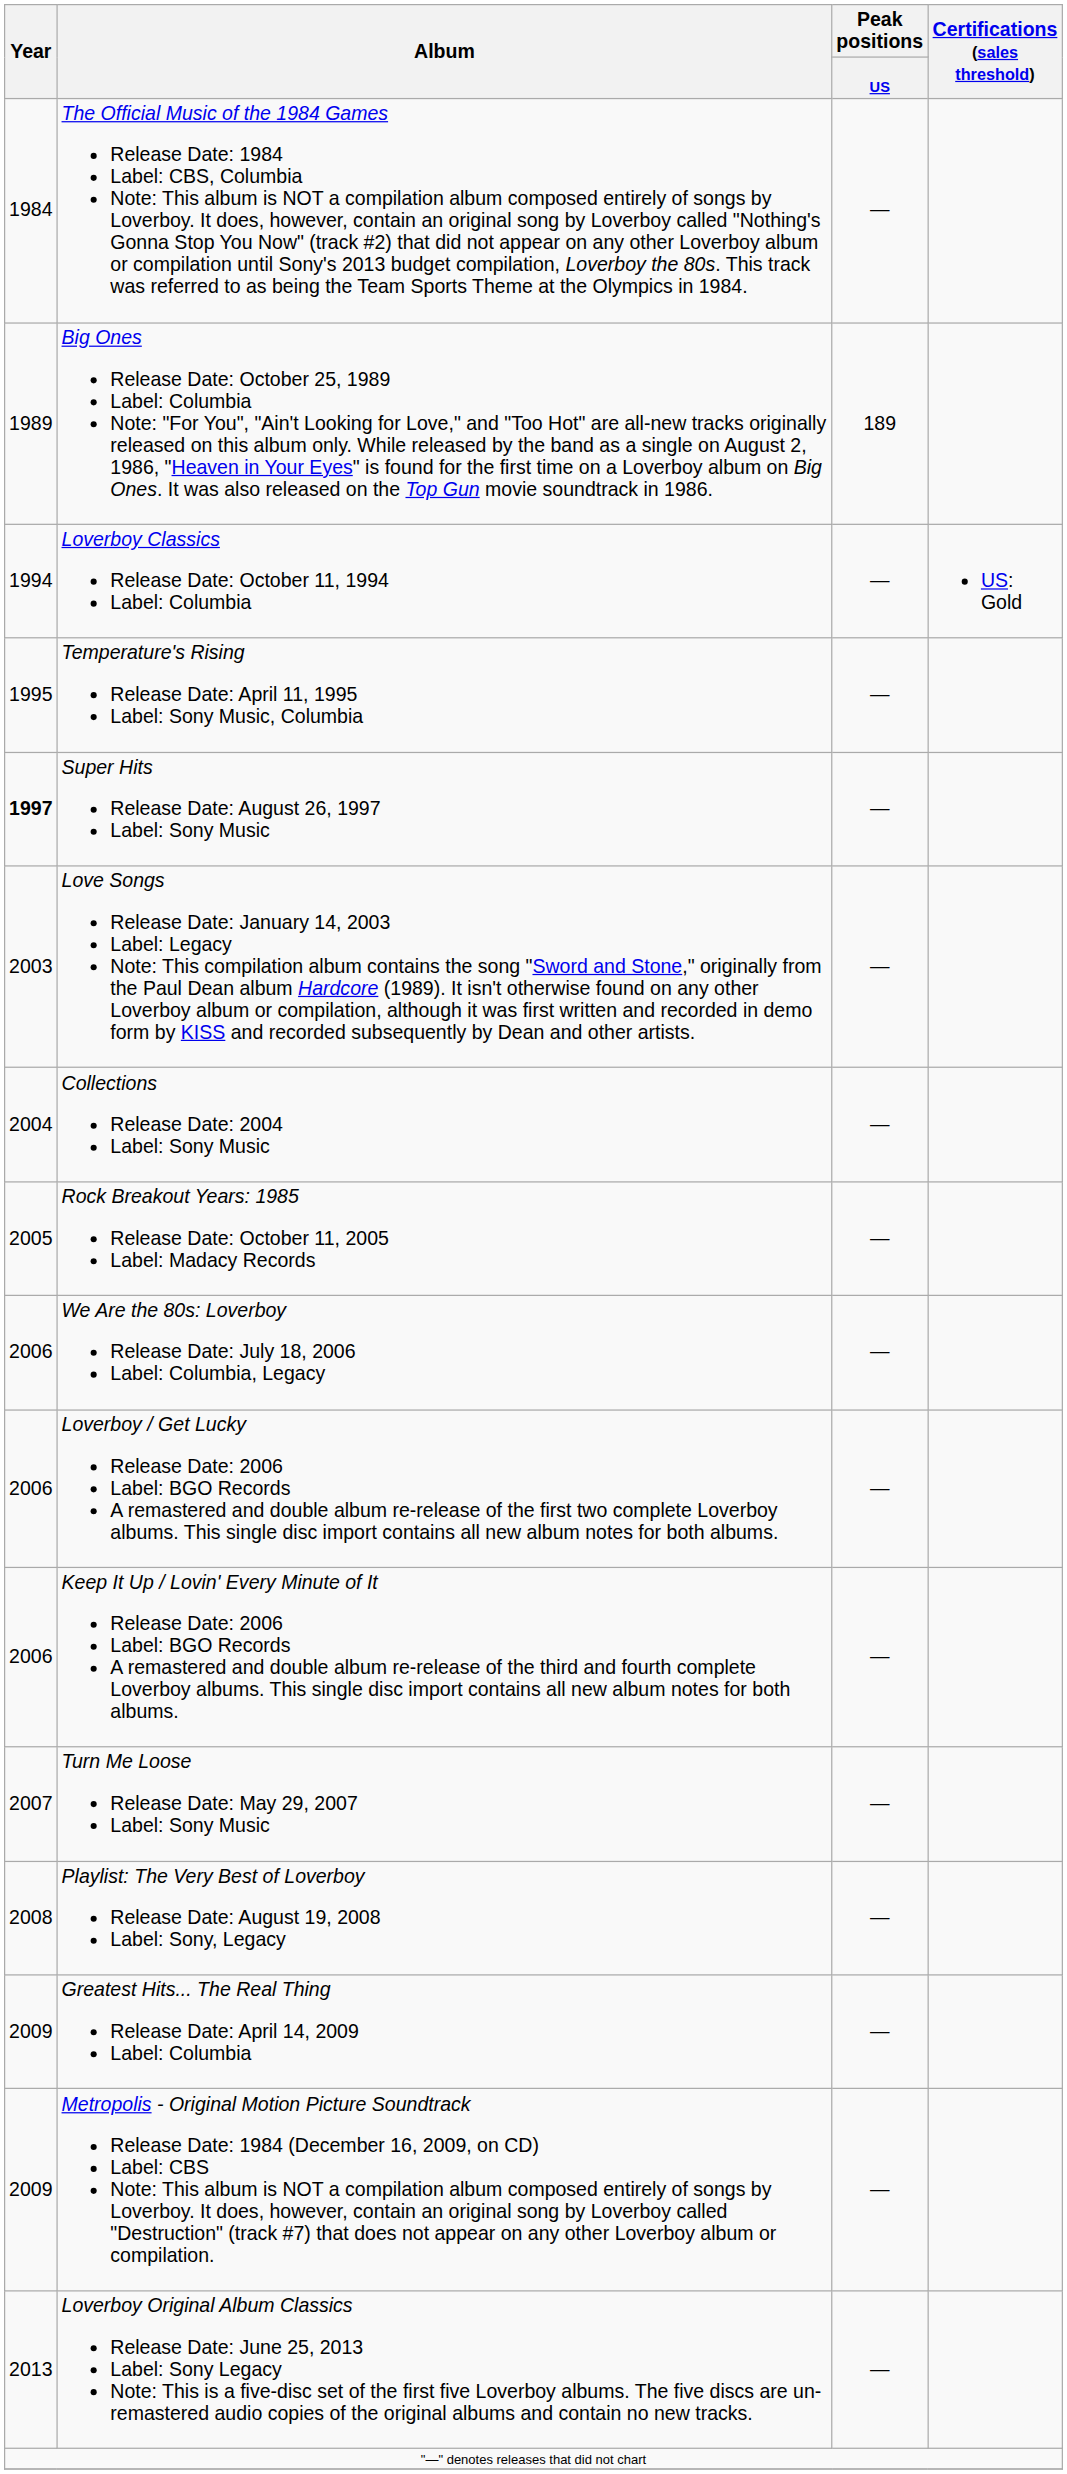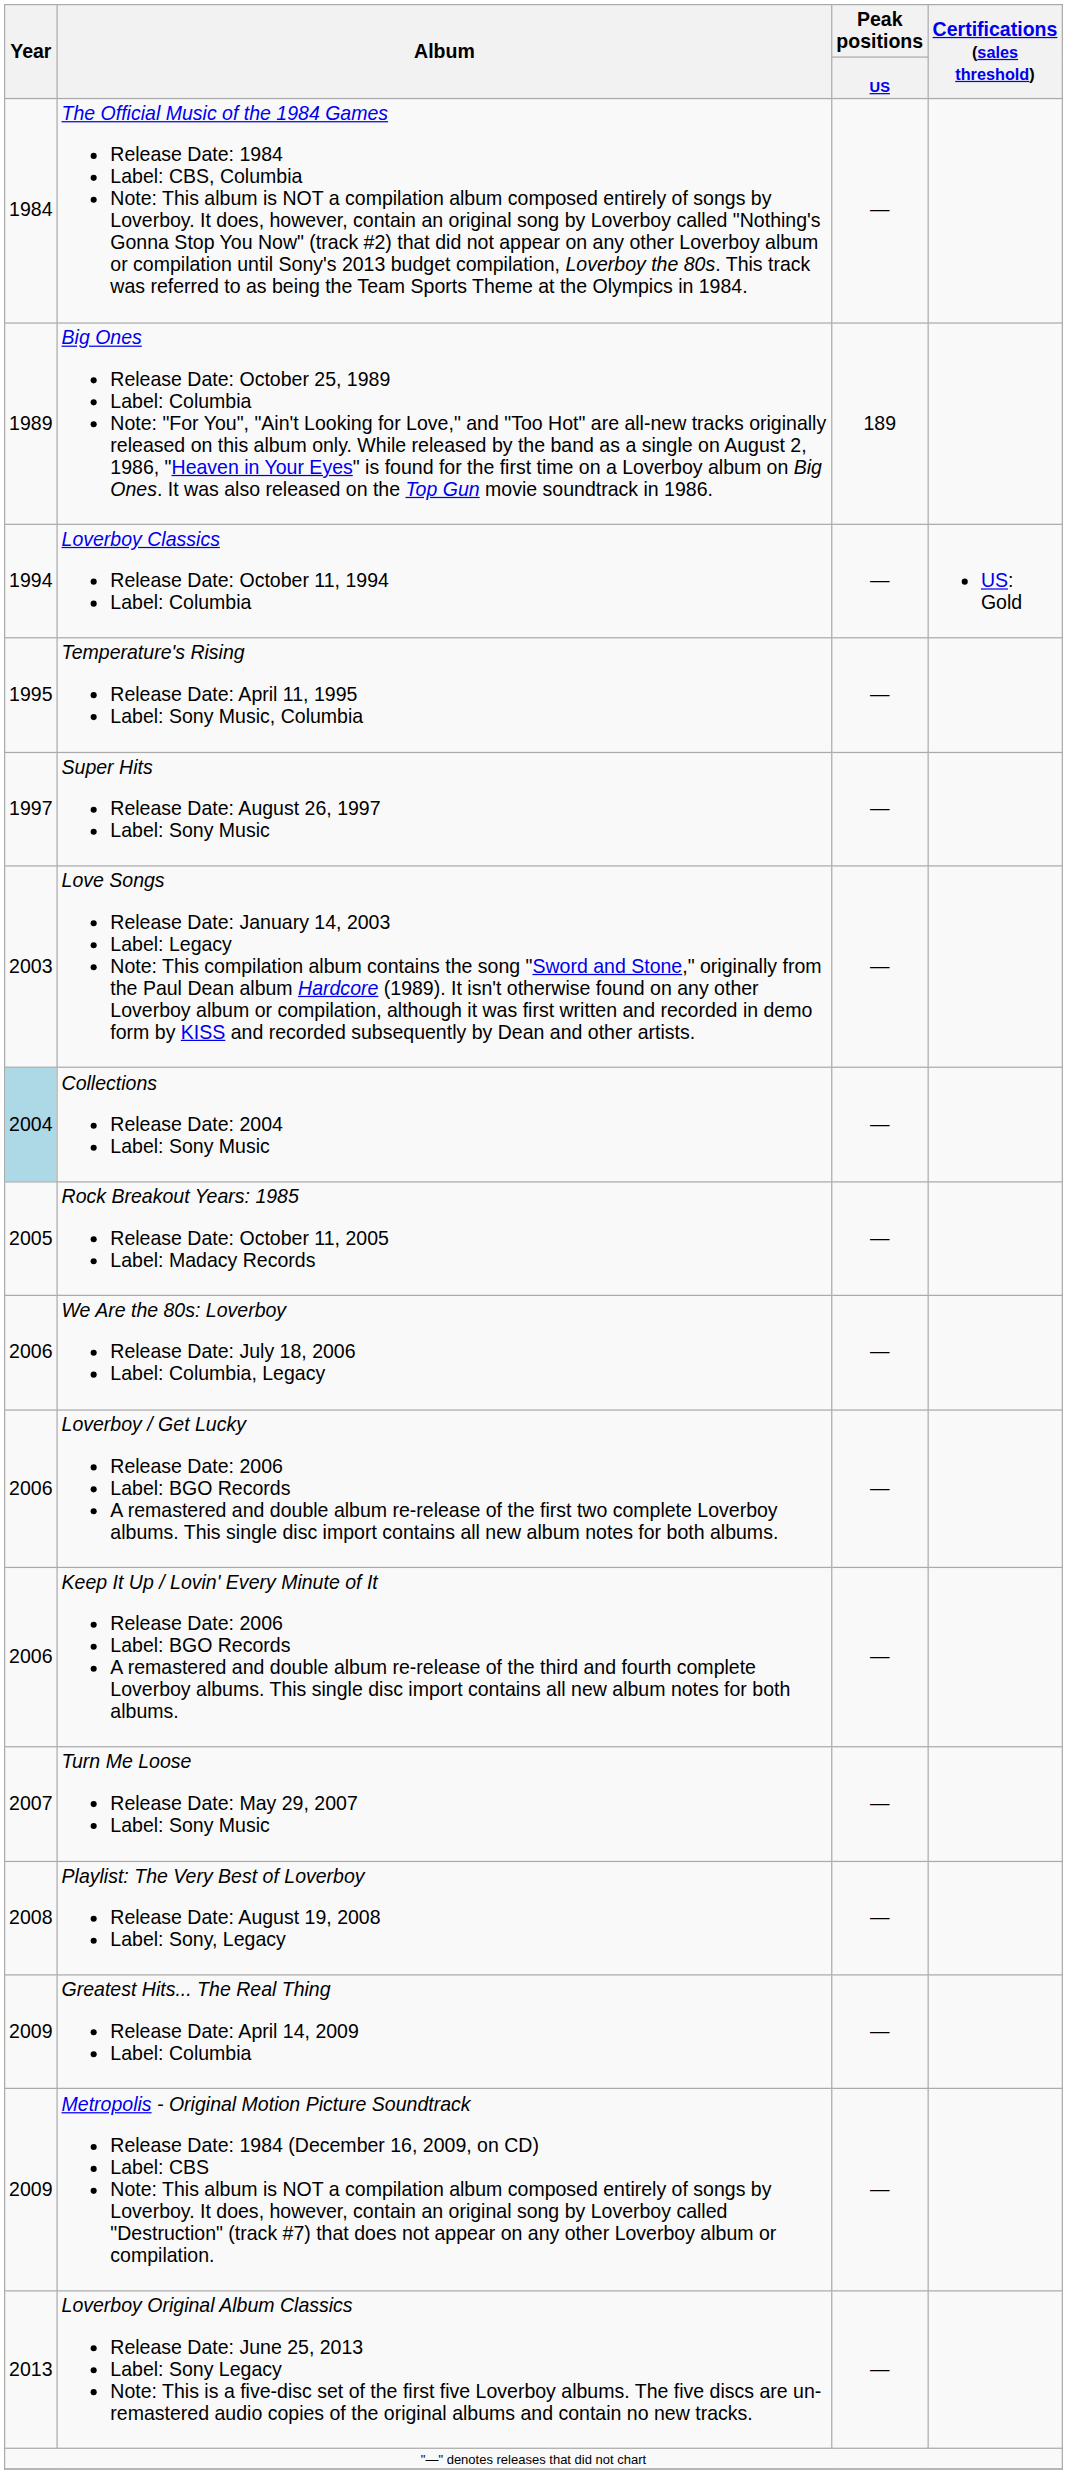(31, 808) bold -> (31, 808) normal
(31, 1124) no background -> (31, 1124) lightblue background
